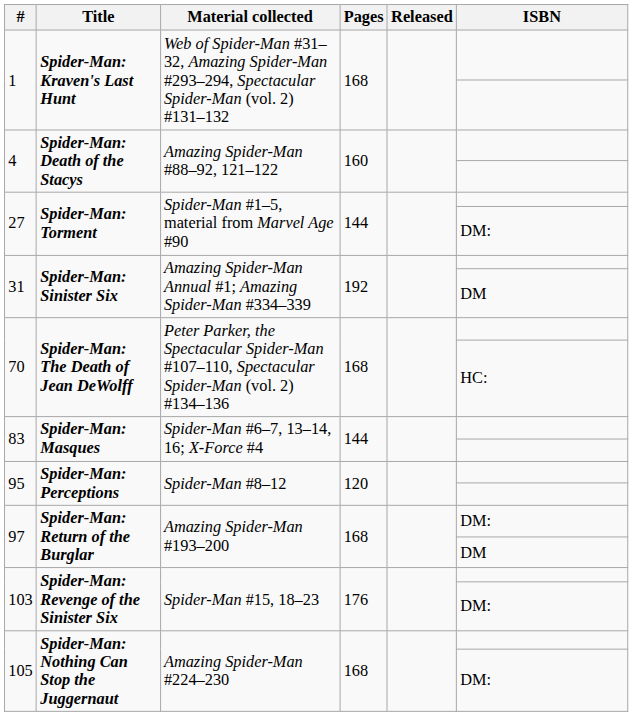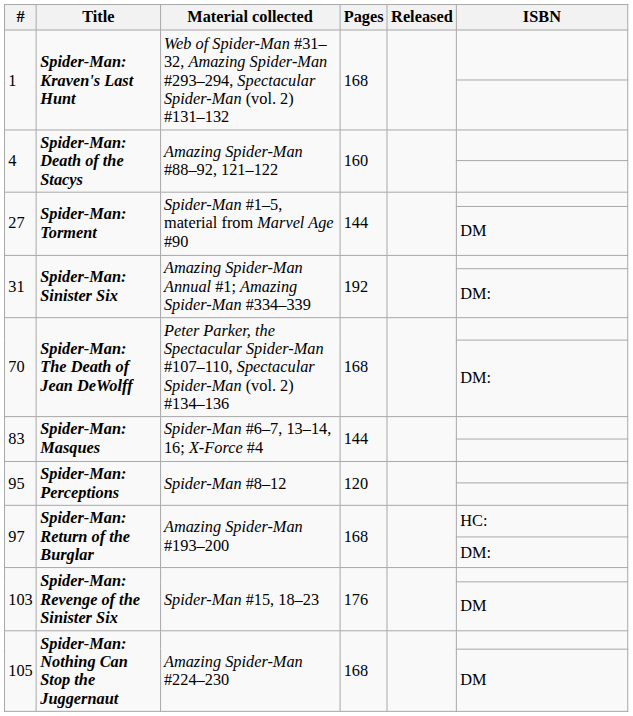(476, 230) DM: -> (473, 230) DM
(473, 293) DM -> (476, 293) DM:
(474, 378) HC: -> (476, 378) DM:
(476, 520) DM: -> (474, 520) HC:
(473, 552) DM -> (476, 552) DM:
(476, 606) DM: -> (473, 606) DM
(476, 680) DM: -> (473, 680) DM
